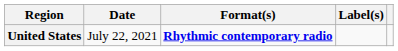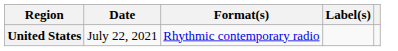(248, 35) bold -> (241, 35) normal
